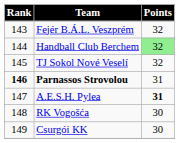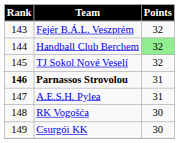(158, 96) bold -> (158, 96) normal
